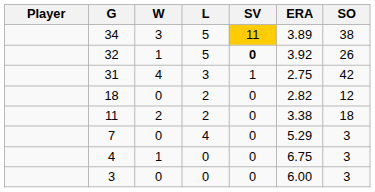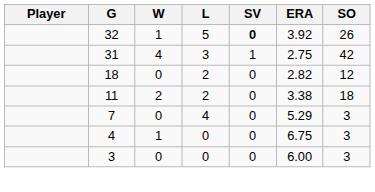- row: (112, 34)
